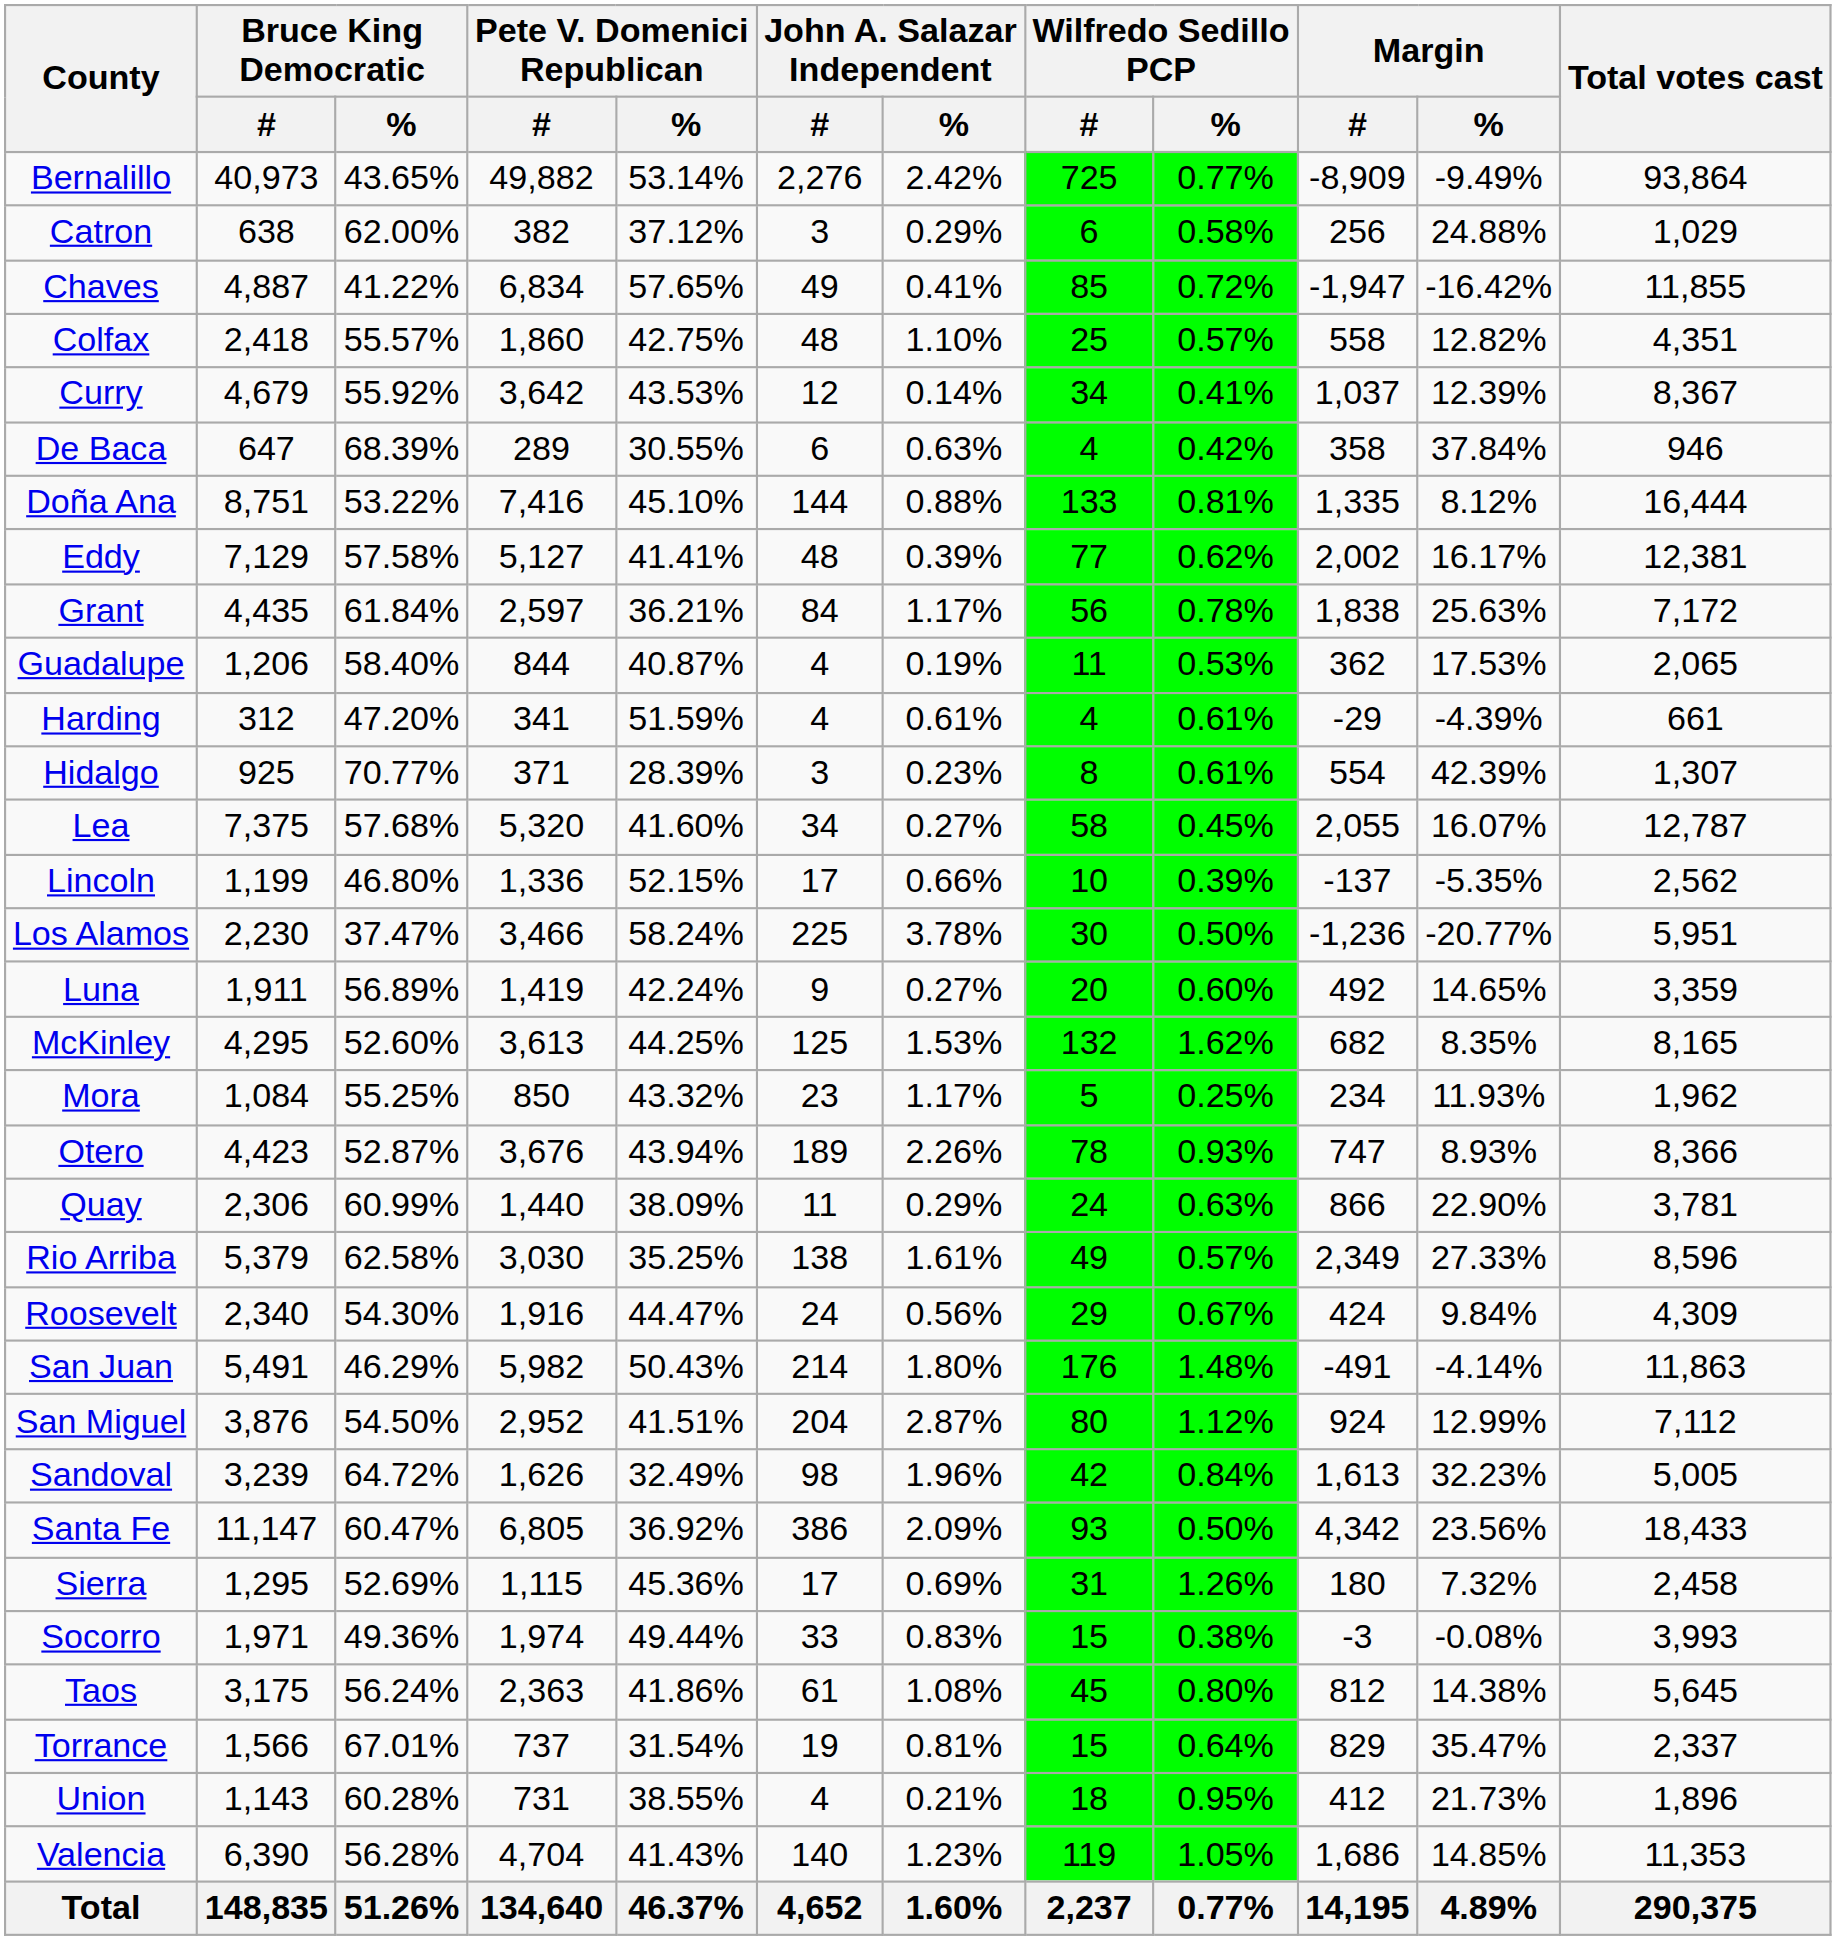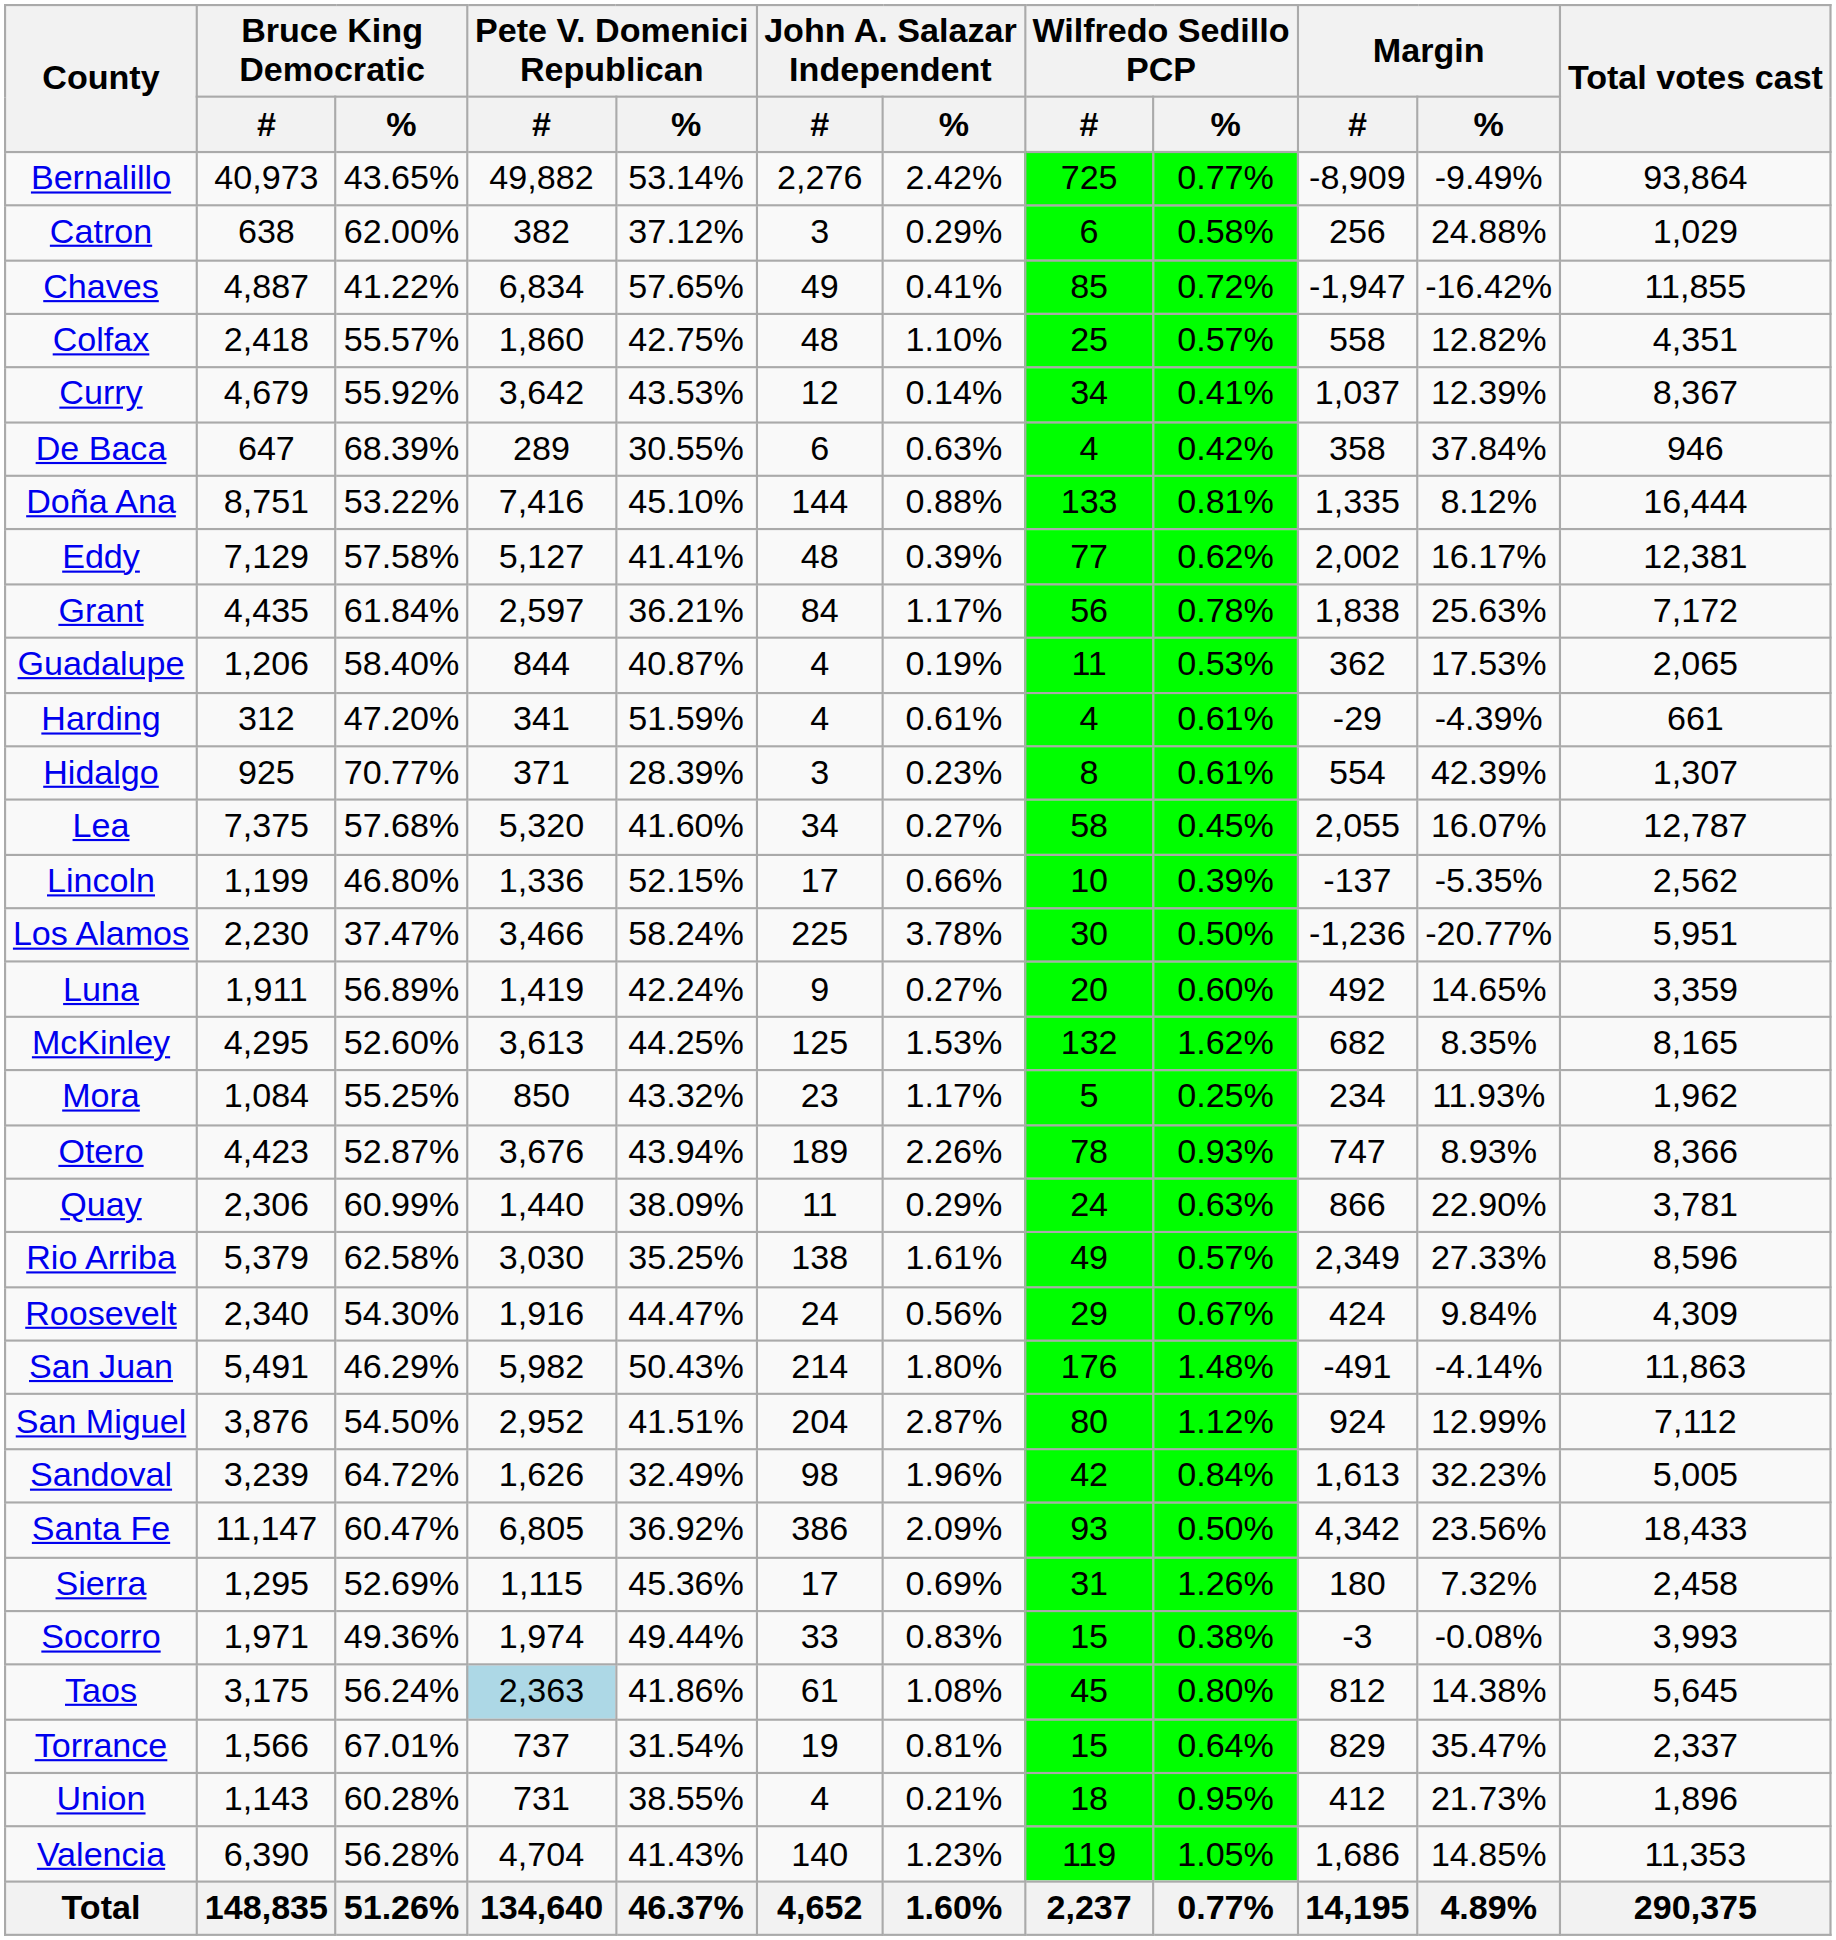(541, 1691) no background -> (541, 1691) lightblue background
